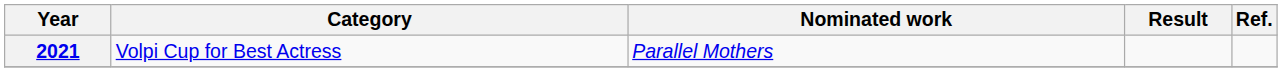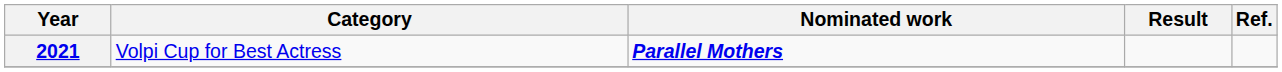(703, 50) normal -> (708, 50) bold
